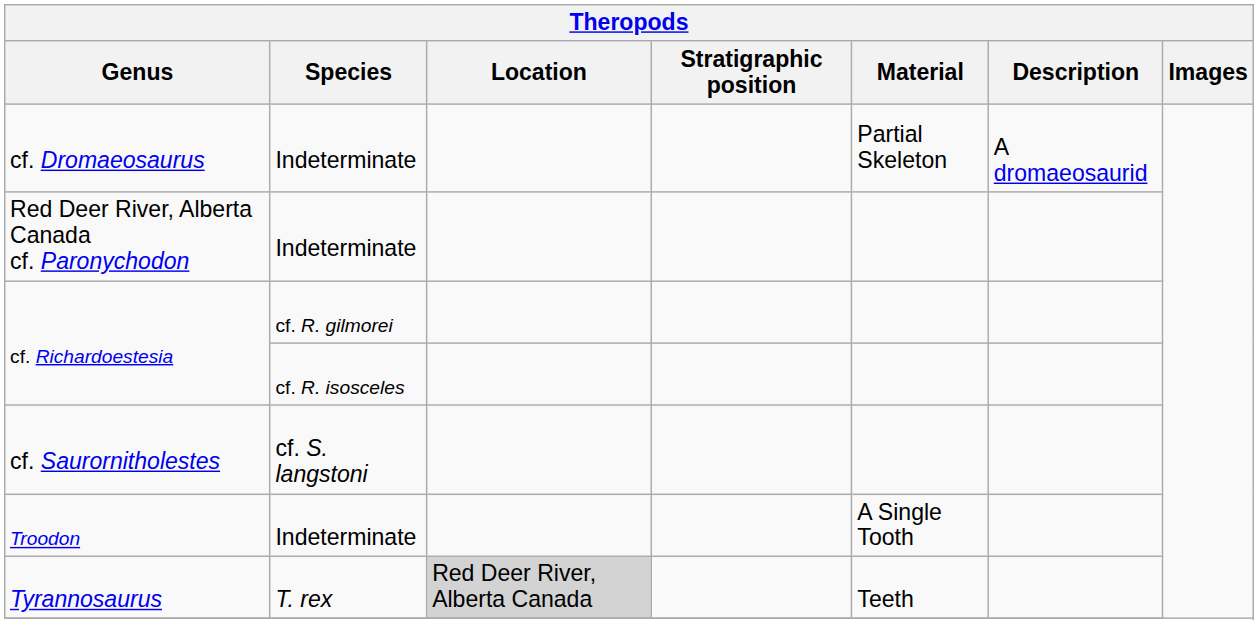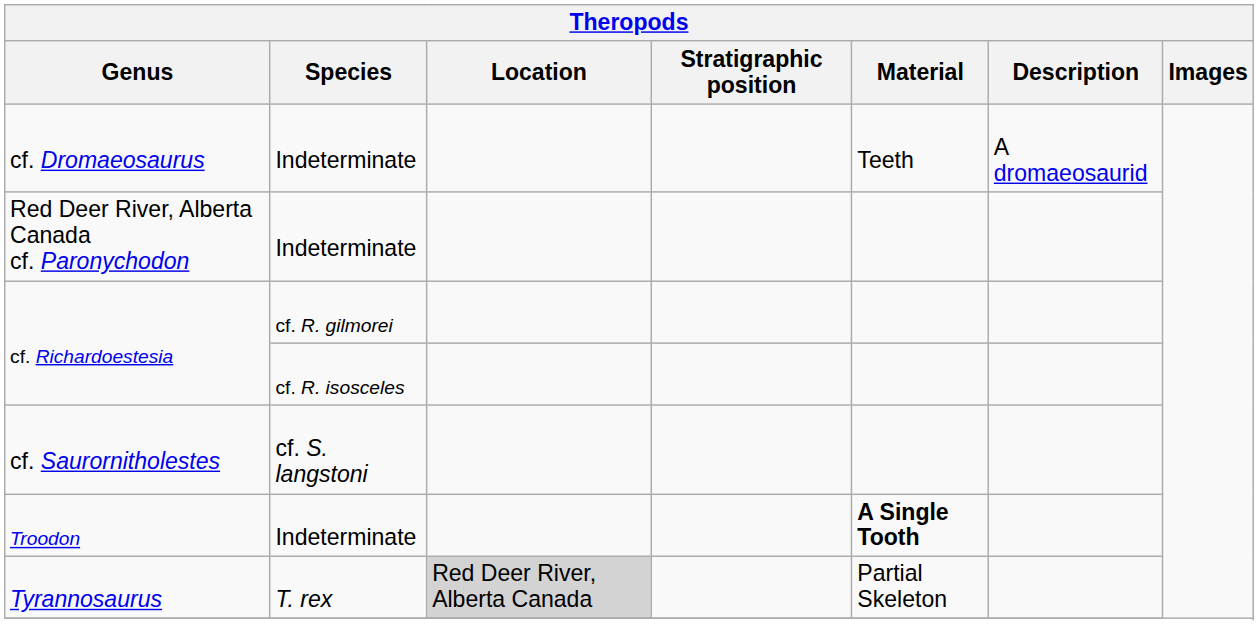(902, 147) Partial Skeleton -> (886, 160) Teeth
(900, 524) normal -> (903, 524) bold
(886, 600) Teeth -> (902, 587) Partial Skeleton
